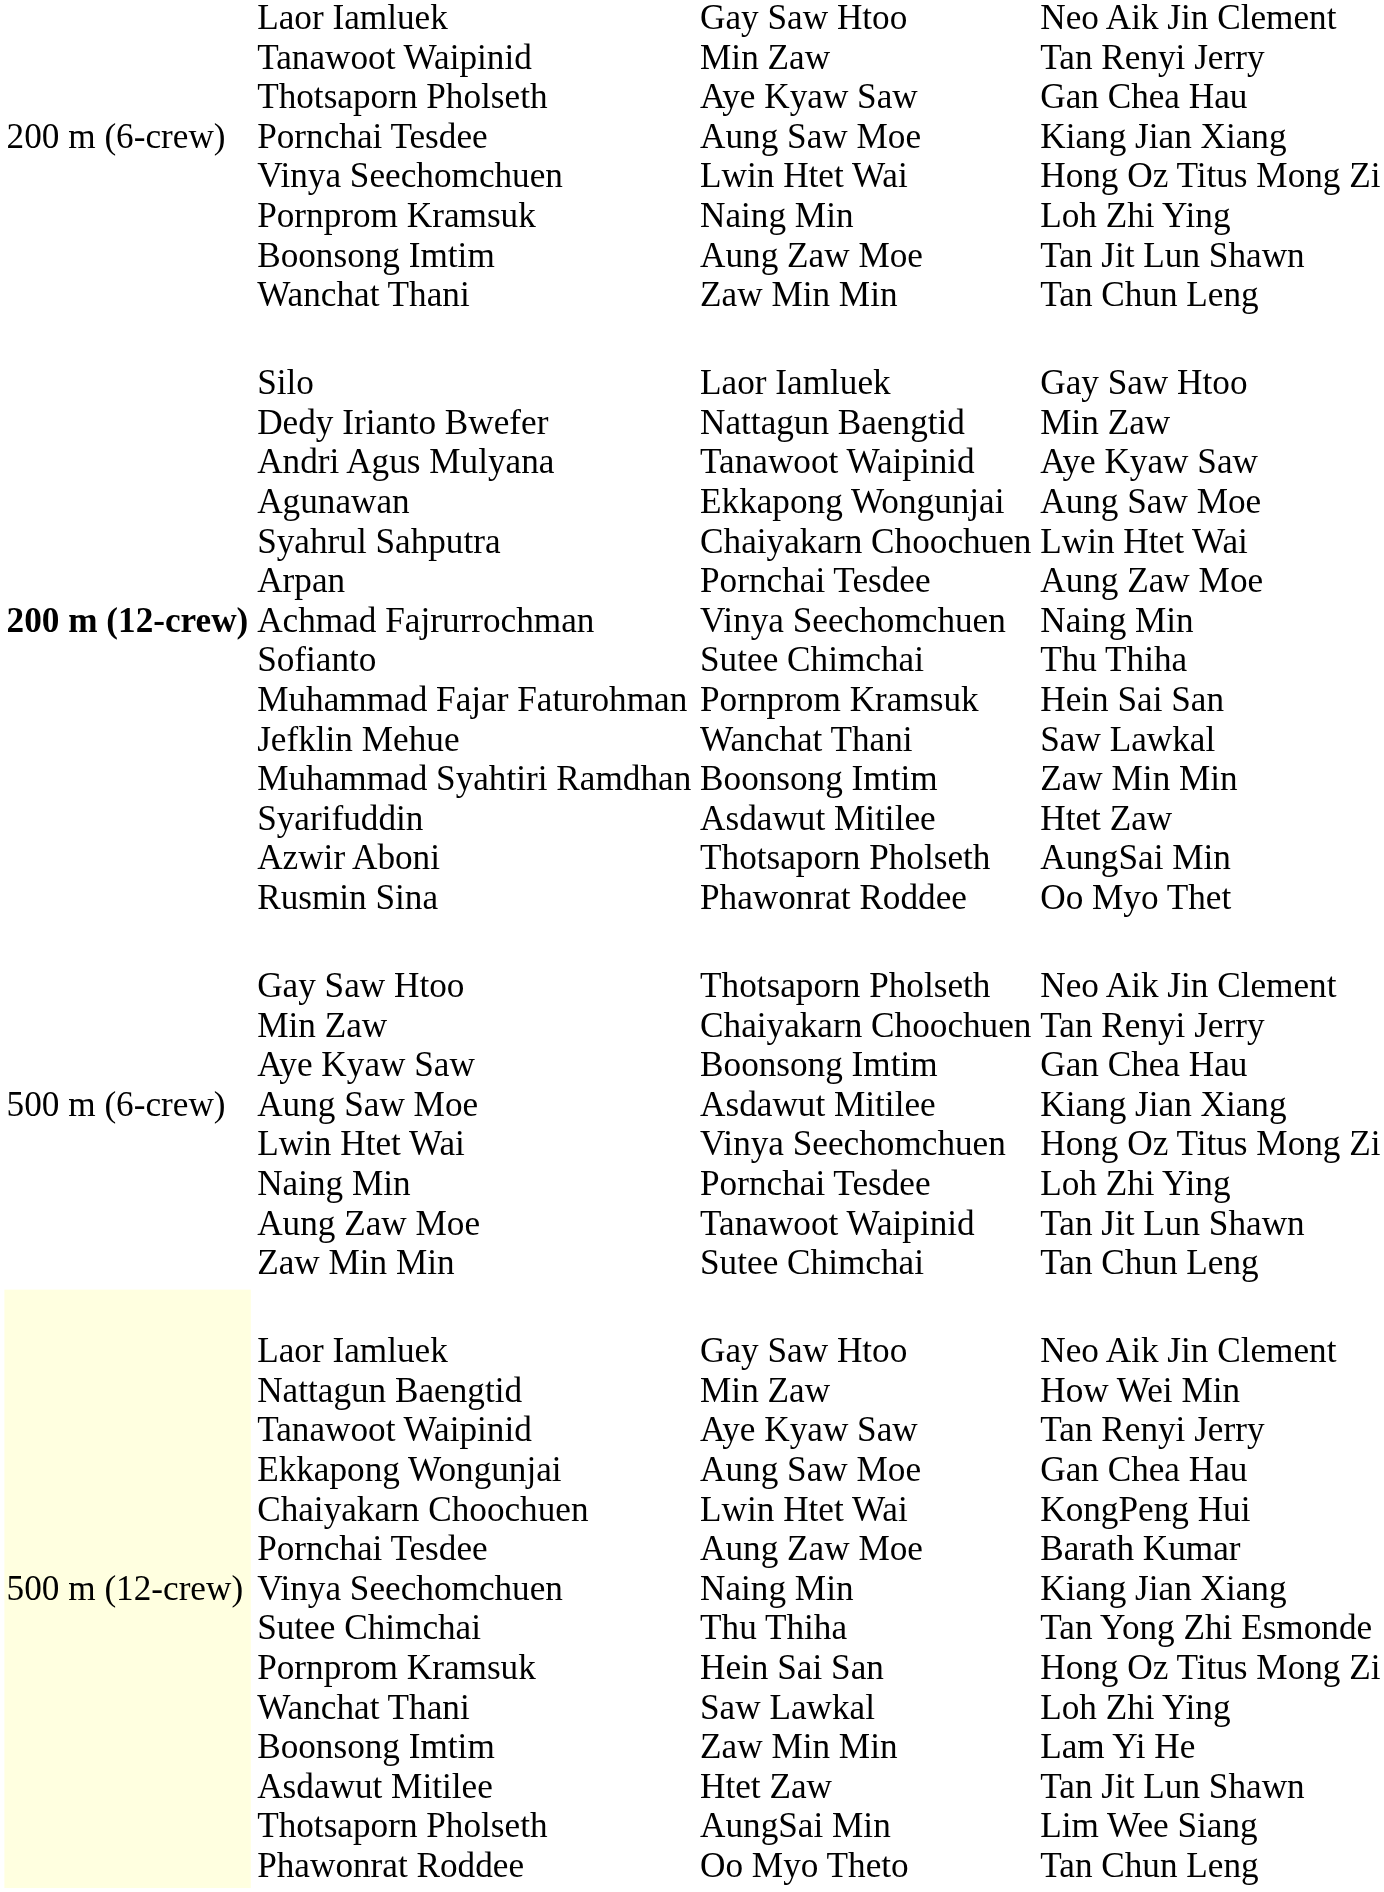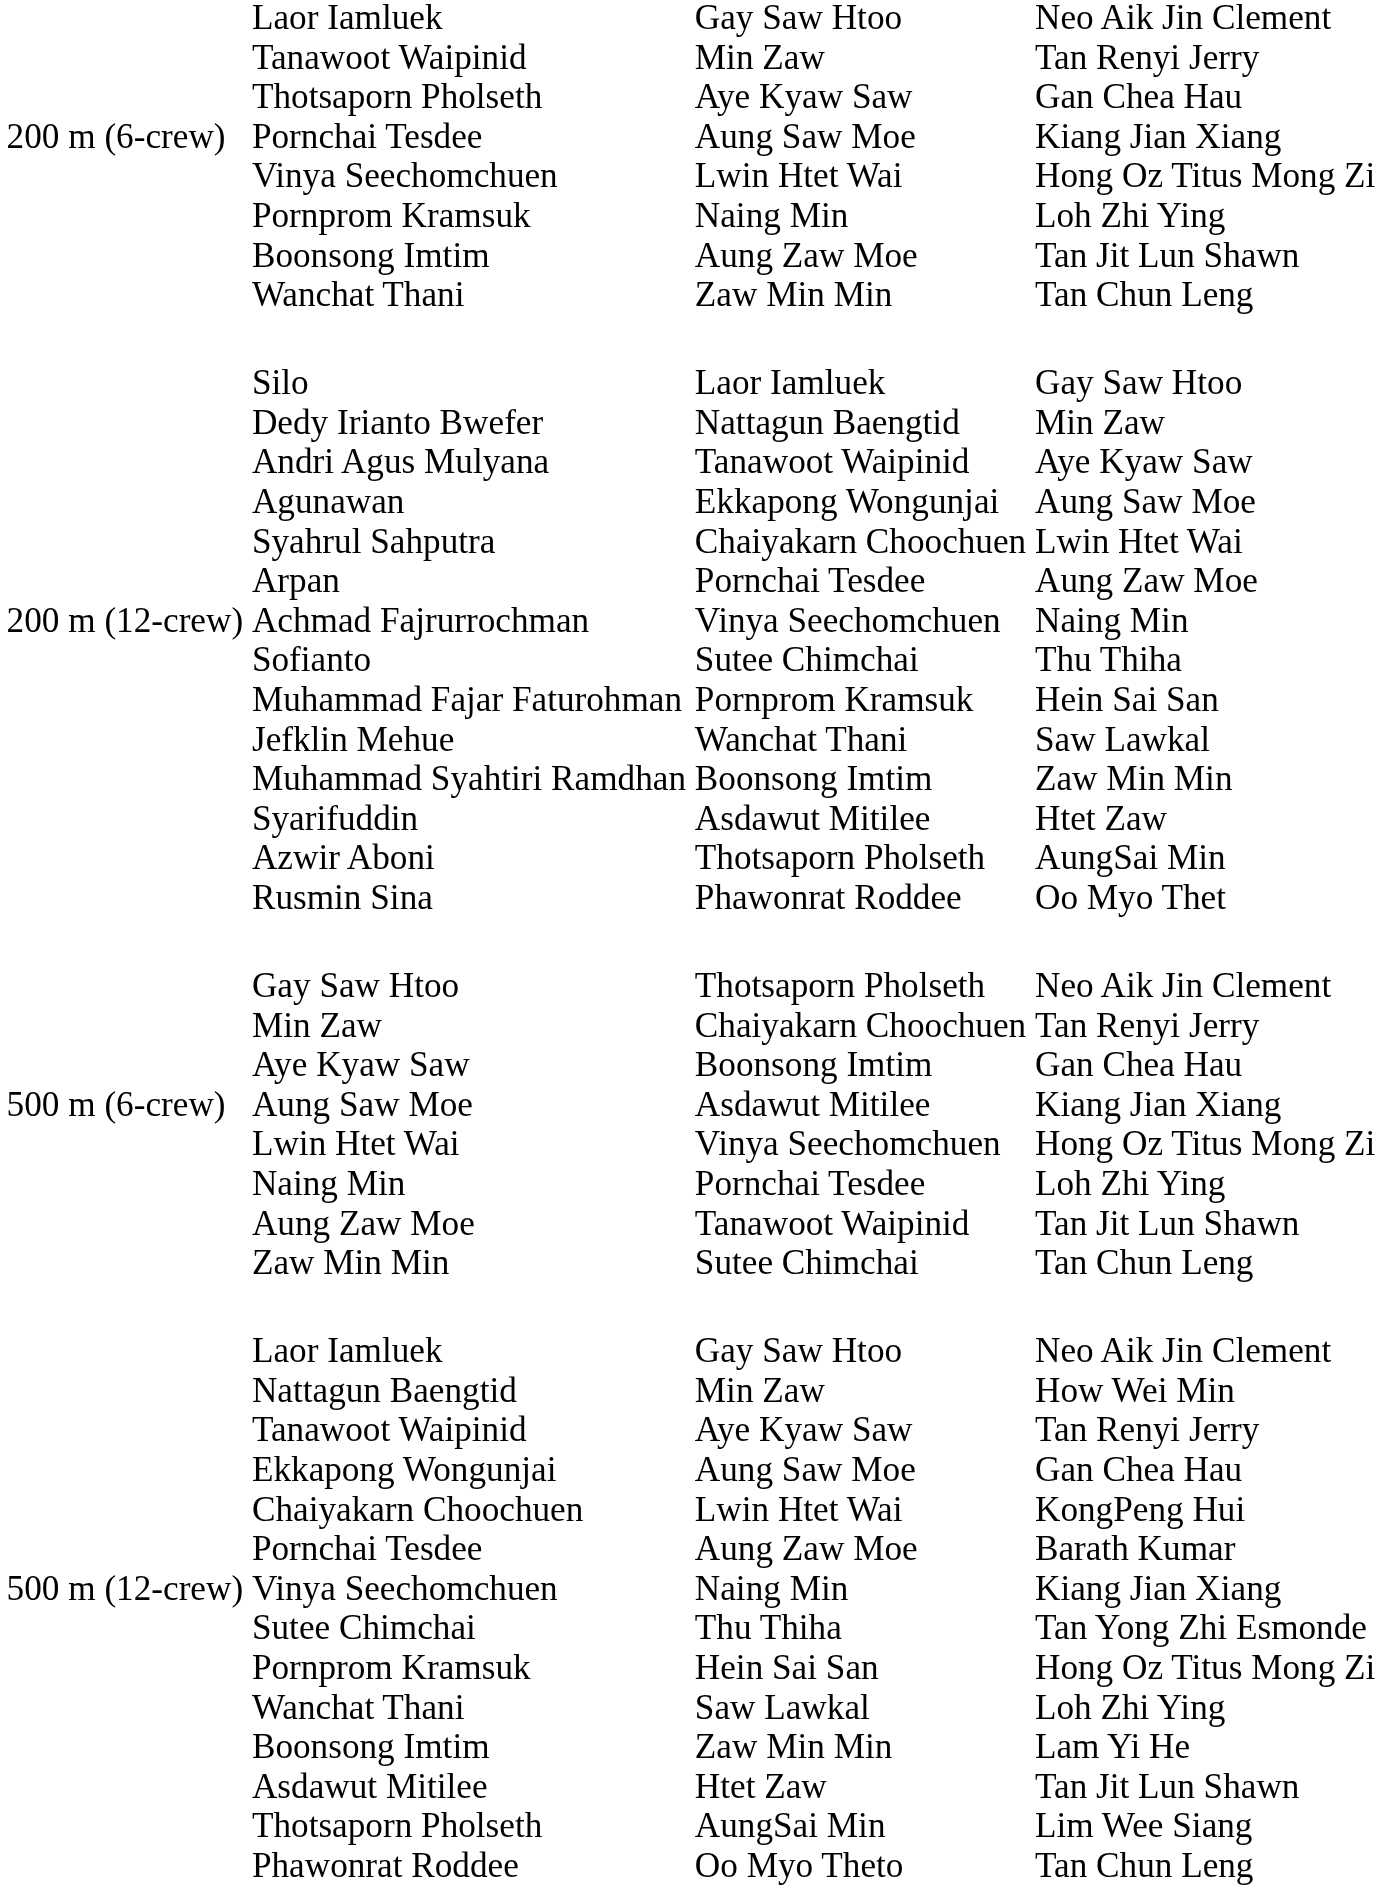(127, 620) bold -> (125, 620) normal
(125, 1588) lightyellow background -> (125, 1588) no background
